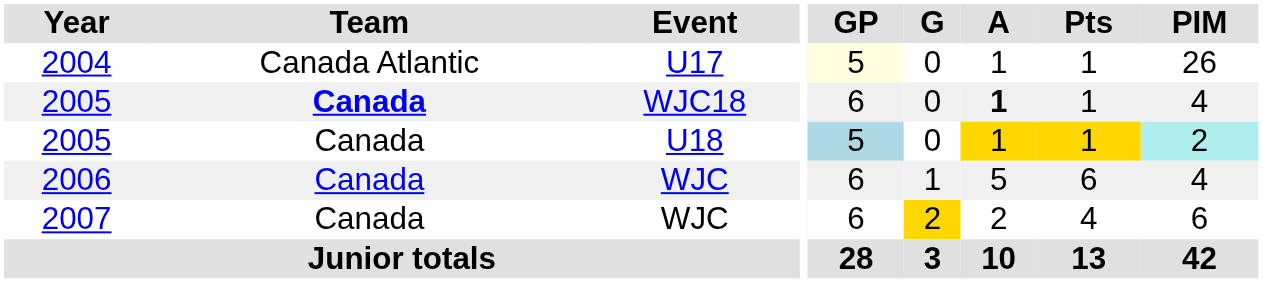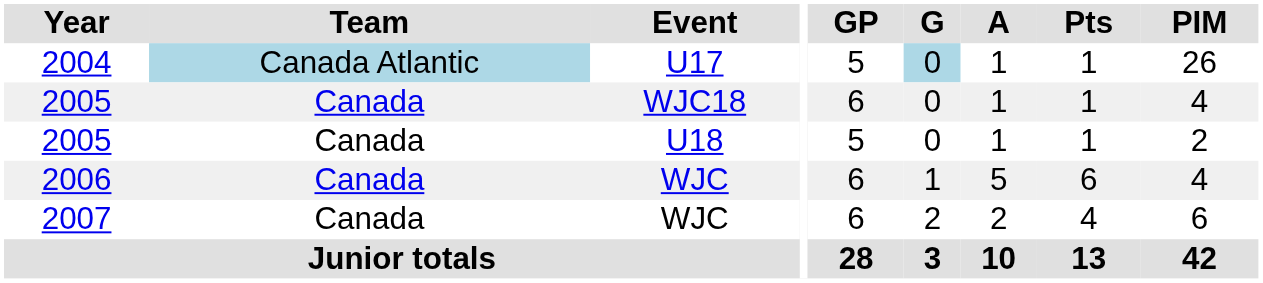(369, 62) no background -> (369, 62) lightblue background
(856, 62) lightyellow background -> (856, 62) no background
(932, 62) no background -> (932, 62) lightblue background
(369, 101) bold -> (369, 101) normal
(999, 101) bold -> (999, 101) normal
(856, 140) lightblue background -> (856, 140) no background
(999, 140) gold background -> (999, 140) no background
(1089, 140) gold background -> (1089, 140) no background
(1200, 140) paleturquoise background -> (1200, 140) no background
(932, 219) gold background -> (932, 219) no background
